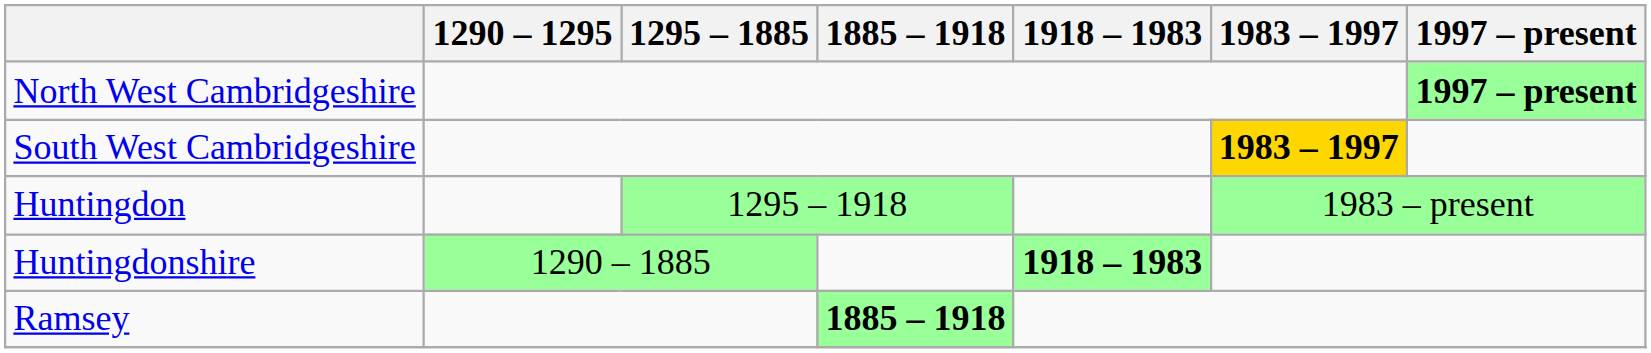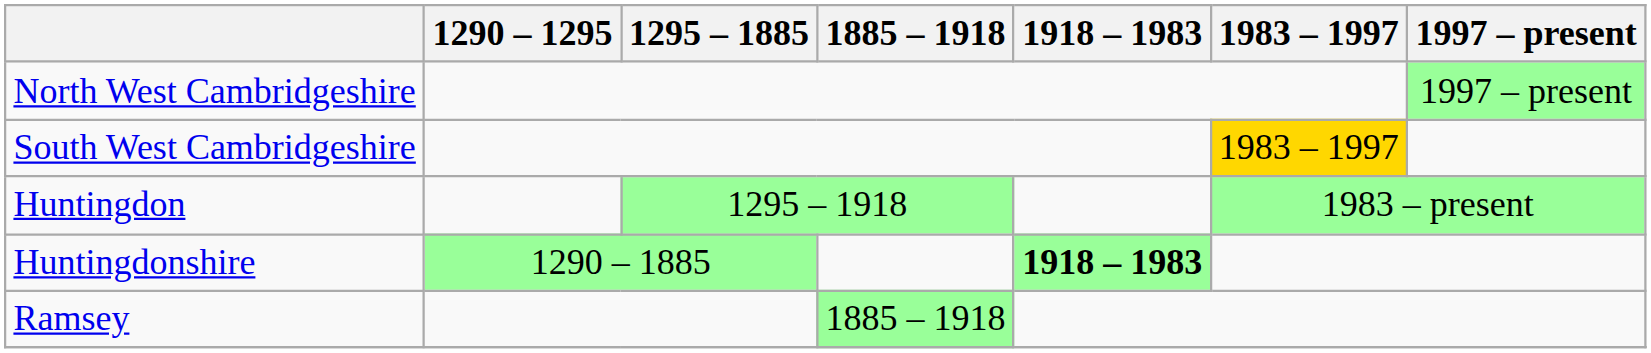(1526, 90) bold -> (1526, 90) normal
(1309, 147) bold -> (1309, 147) normal
(916, 318) bold -> (916, 318) normal
